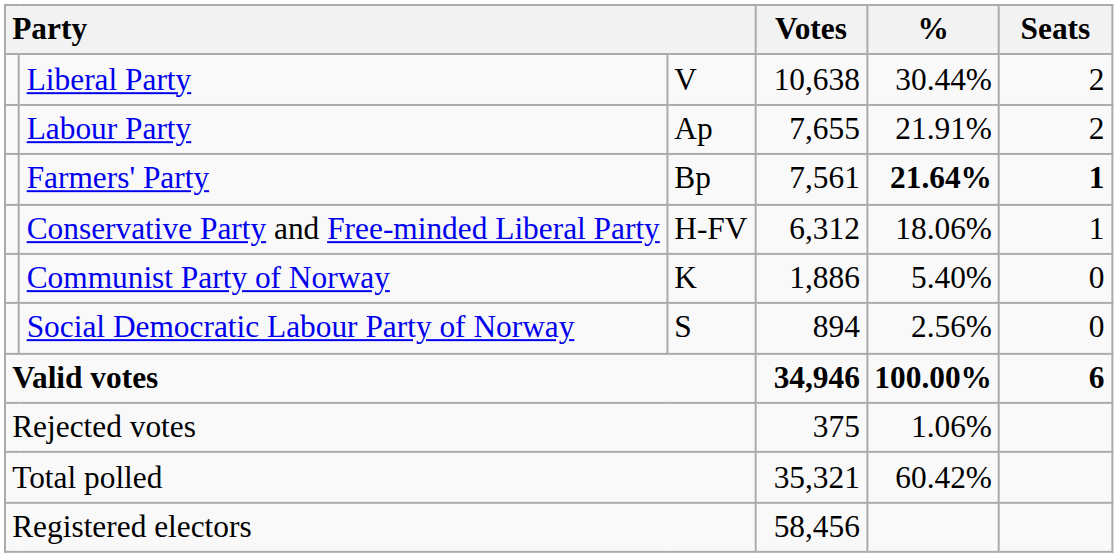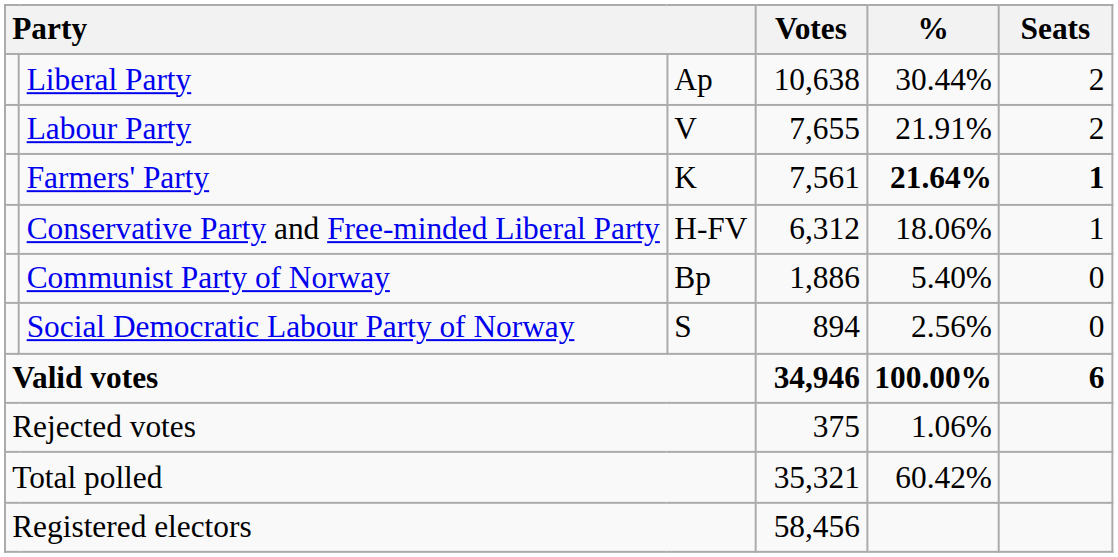(686, 79) V -> (693, 79) Ap
(693, 128) Ap -> (686, 128) V
(693, 178) Bp -> (686, 178) K
(686, 278) K -> (693, 278) Bp
